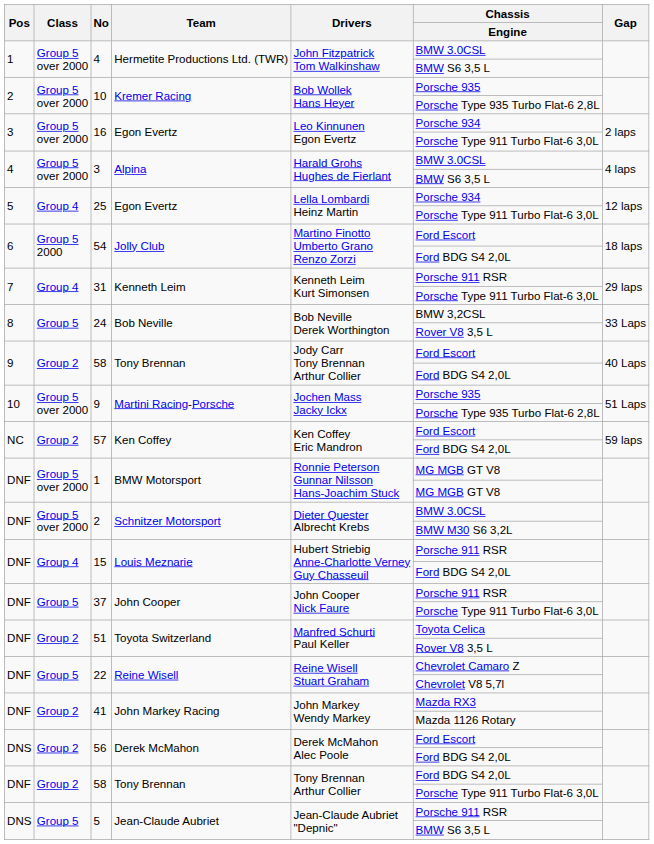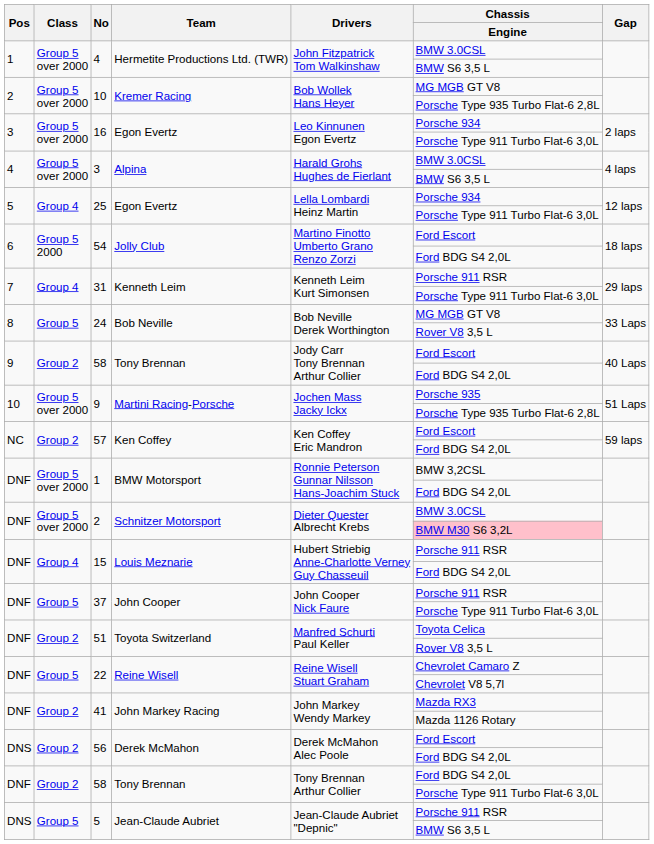(448, 87) Porsche 935 -> (458, 87) MG MGB GT V8
(451, 314) BMW 3,2CSL -> (458, 314) MG MGB GT V8
(458, 470) MG MGB GT V8 -> (451, 470) BMW 3,2CSL
(458, 492) MG MGB GT V8 -> (463, 492) Ford BDG S4 2,0L
(464, 530) no background -> (464, 530) pink background
